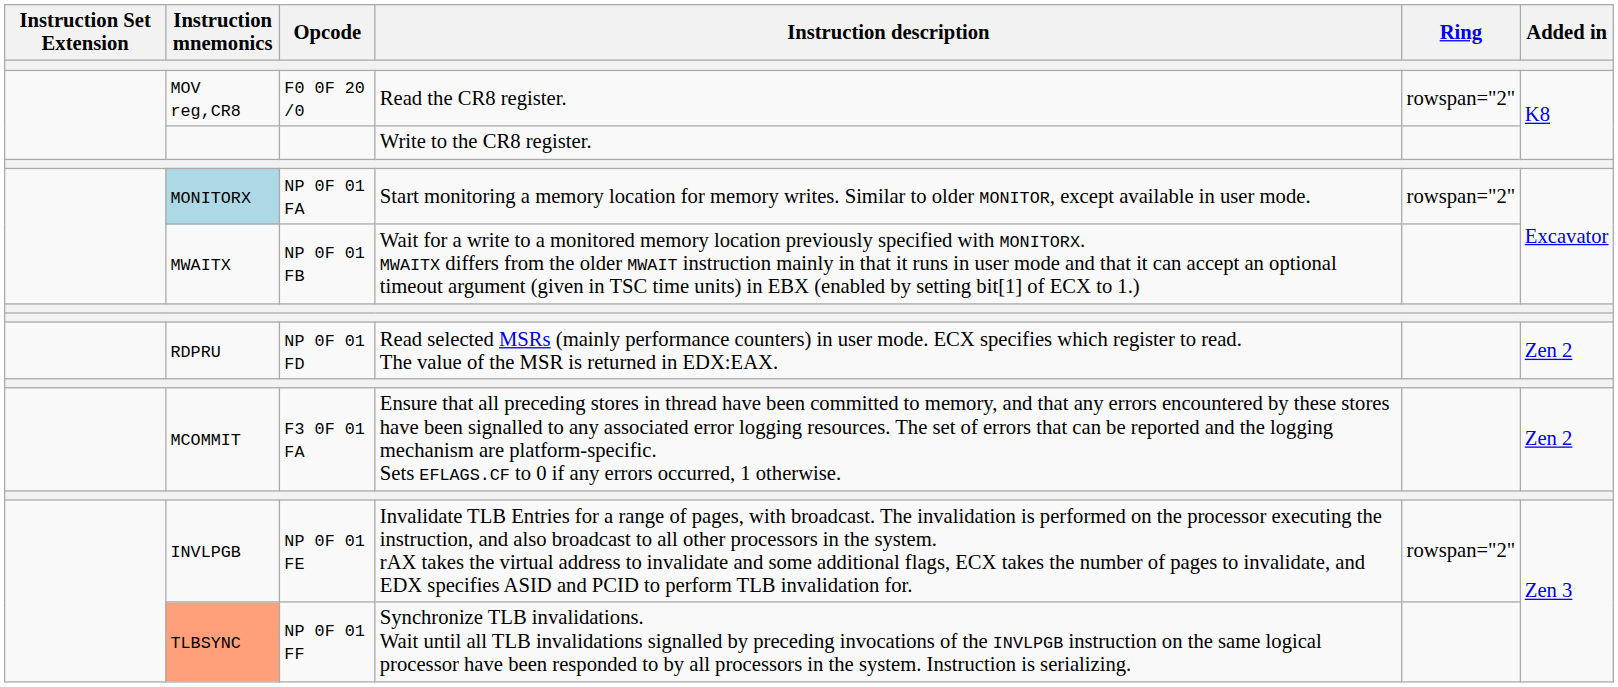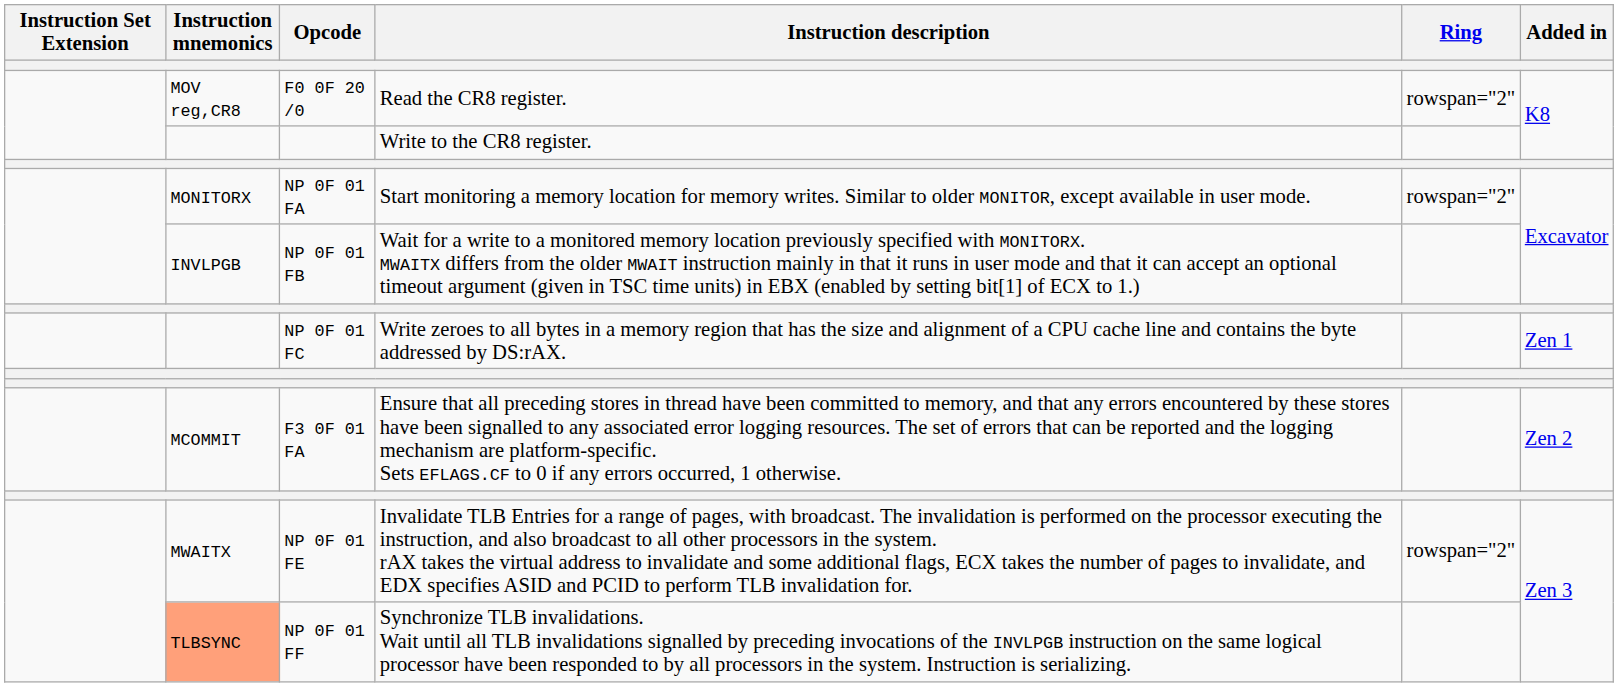(211, 198) lightblue background -> (211, 198) no background
(201, 266) MWAITX -> (206, 266) INVLPGB
+ row: (325, 343)
- row: (325, 352)
(206, 553) INVLPGB -> (201, 553) MWAITX
